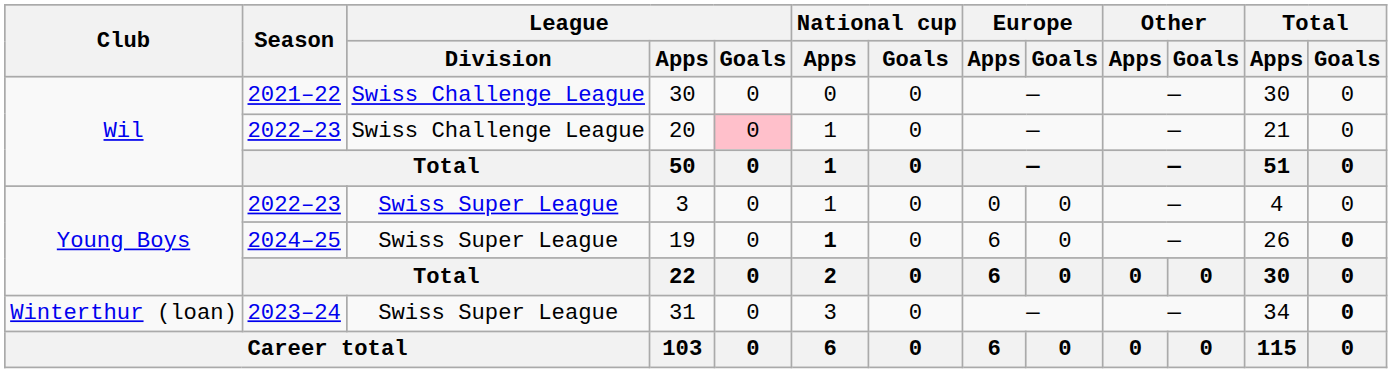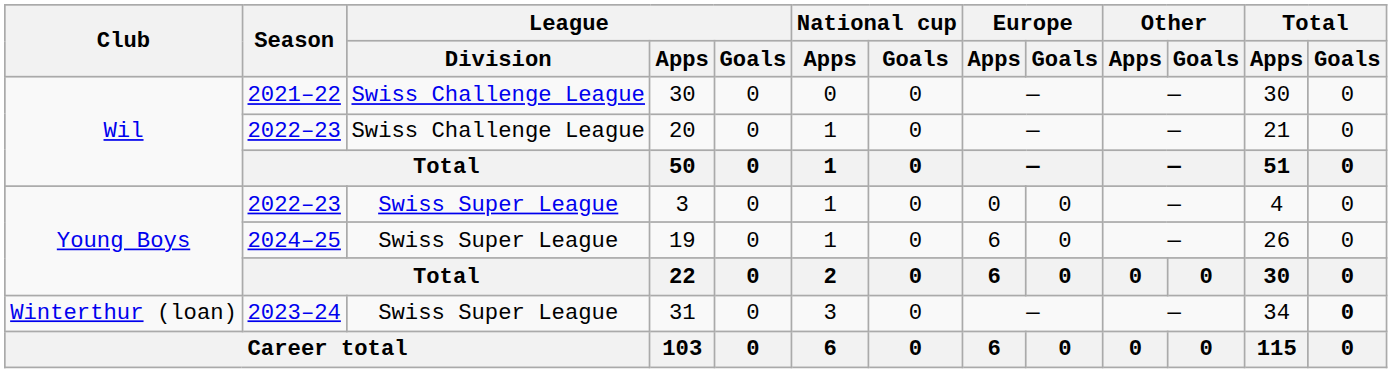(753, 132) pink background -> (753, 132) no background
(830, 240) bold -> (830, 240) normal
(1347, 240) bold -> (1347, 240) normal
